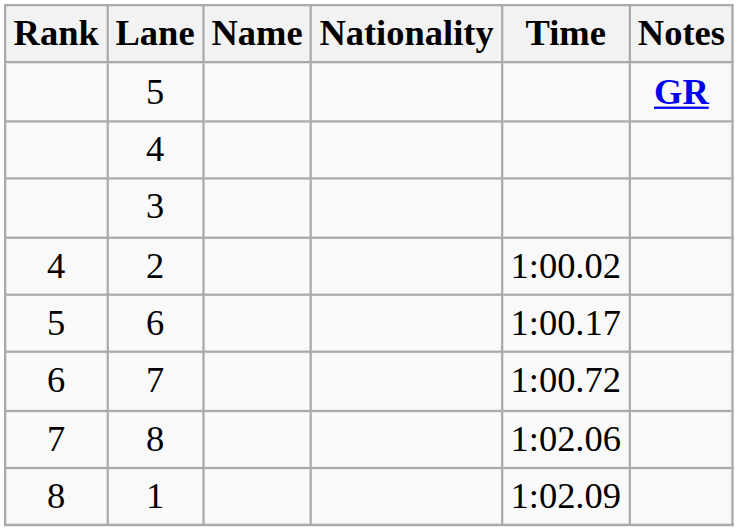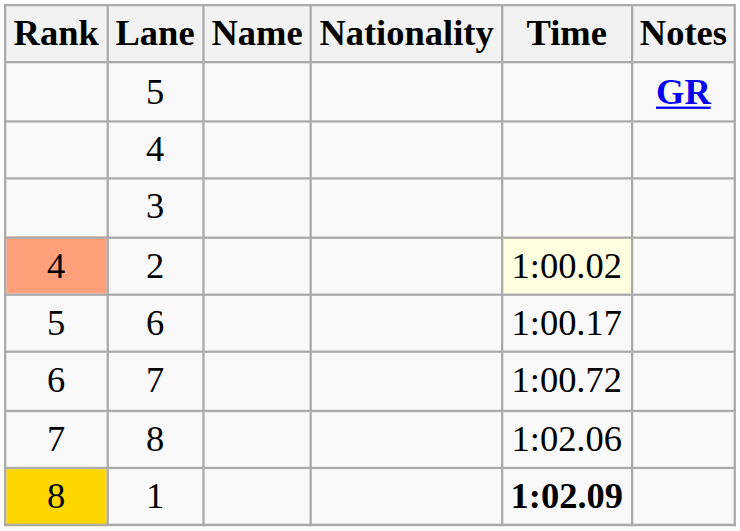(56, 264) no background -> (56, 264) lightsalmon background
(566, 264) no background -> (567, 264) lightyellow background
(56, 496) no background -> (56, 496) gold background
(566, 496) normal -> (567, 496) bold
